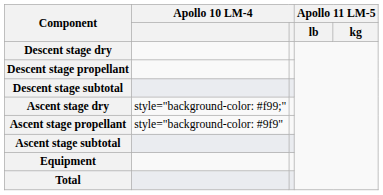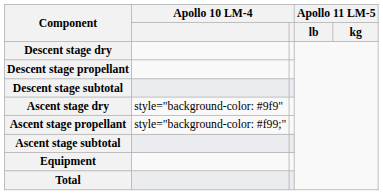(210, 106) style="background-color: #f99;" -> (209, 106) style="background-color: #9f9"
(209, 124) style="background-color: #9f9" -> (210, 124) style="background-color: #f99;"
